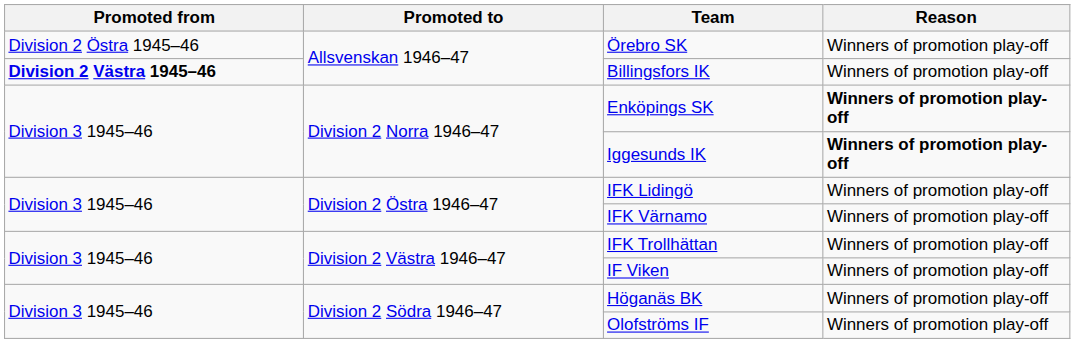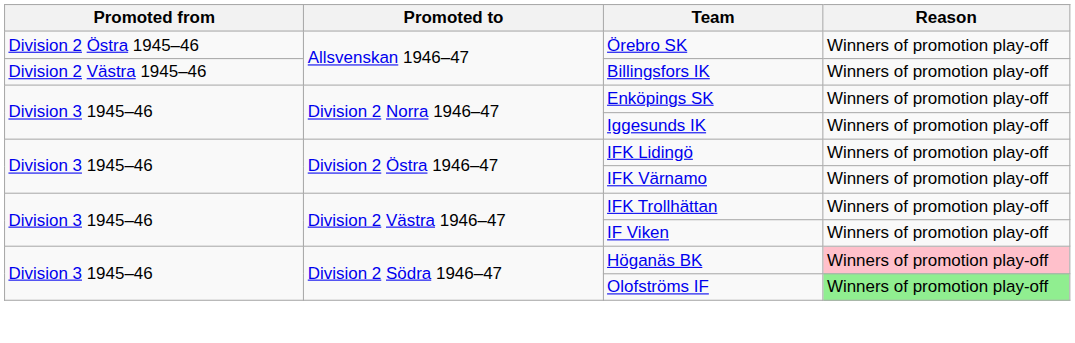(112, 71) bold -> (107, 71) normal
(937, 108) bold -> (937, 98) normal
(937, 154) bold -> (937, 125) normal
(937, 298) no background -> (937, 260) pink background
(937, 325) no background -> (937, 286) lightgreen background
